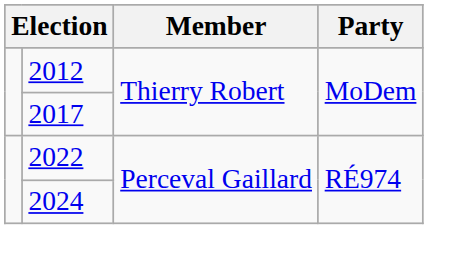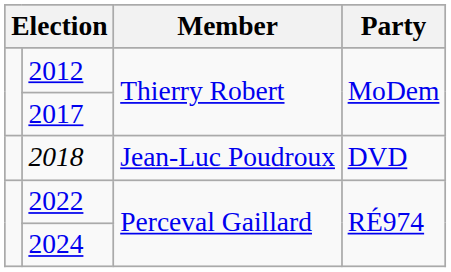+ row: (56, 157)
